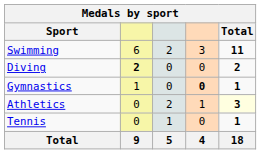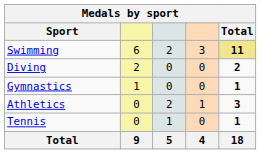(237, 49) no background -> (237, 49) khaki background
(136, 67) bold -> (136, 67) normal
(202, 86) bold -> (202, 86) normal
(237, 104) lightyellow background -> (237, 104) no background
